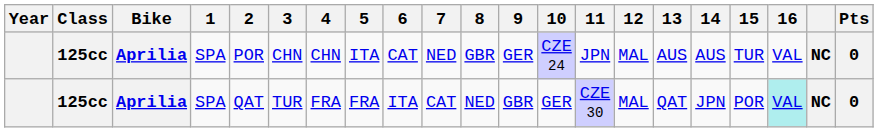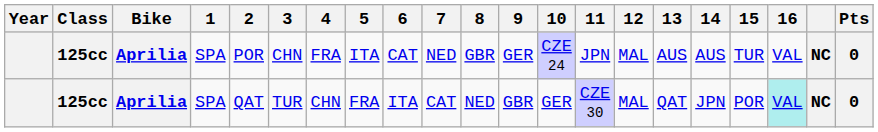(326, 56) CHN -> (326, 56) FRA
(326, 103) FRA -> (326, 103) CHN
